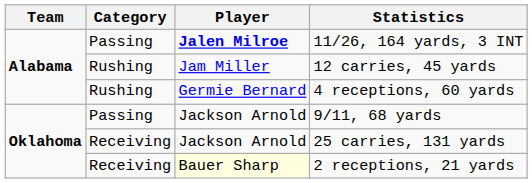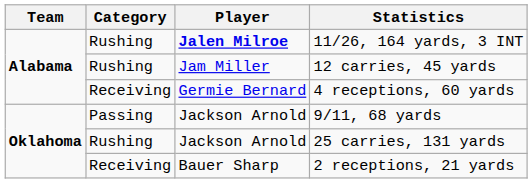(121, 42) Passing -> (121, 42) Rushing
(121, 92) Rushing -> (130, 92) Receiving
(130, 141) Receiving -> (121, 141) Rushing
(229, 166) lightyellow background -> (229, 166) no background
